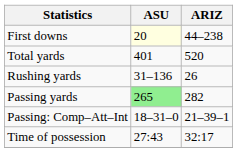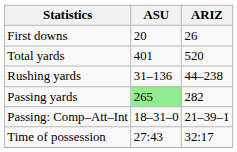(140, 35) lightyellow background -> (140, 35) no background
(204, 35) 44–238 -> (191, 35) 26
(191, 76) 26 -> (204, 76) 44–238
